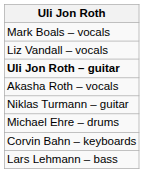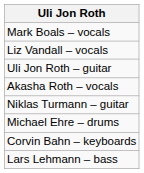(63, 68) bold -> (59, 68) normal
